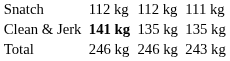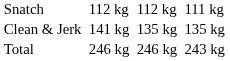(109, 29) bold -> (109, 29) normal
